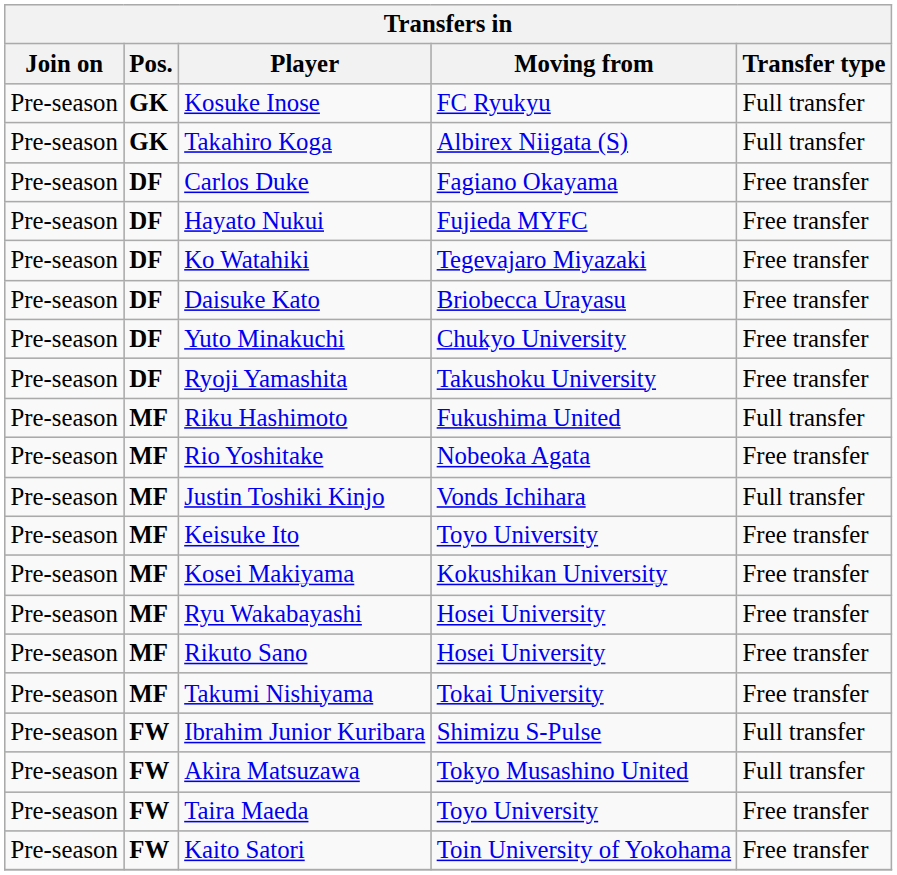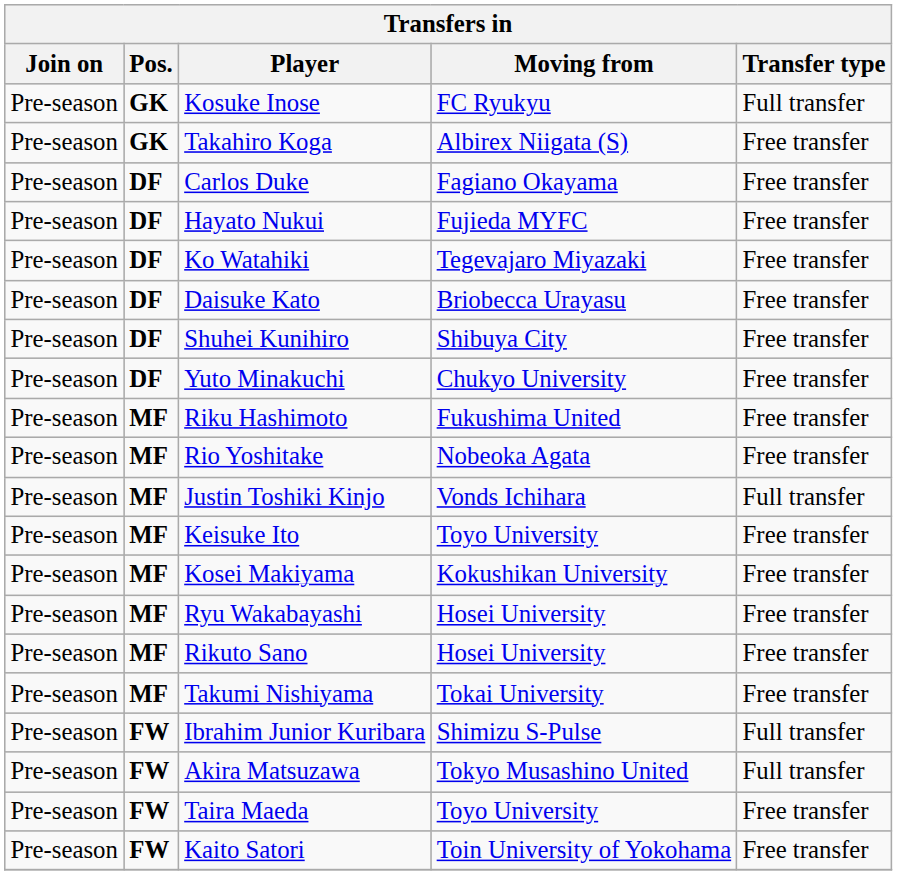(804, 142) Full transfer -> (806, 142) Free transfer
+ row: (267, 338)
- row: (266, 378)
(804, 417) Full transfer -> (806, 417) Free transfer
